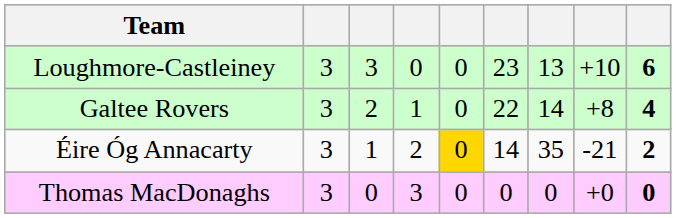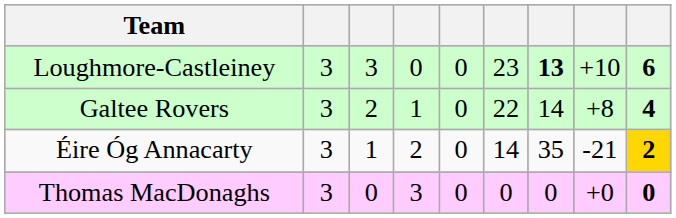(551, 66) normal -> (551, 66) bold
(461, 150) gold background -> (461, 150) no background
(649, 150) no background -> (649, 150) gold background
